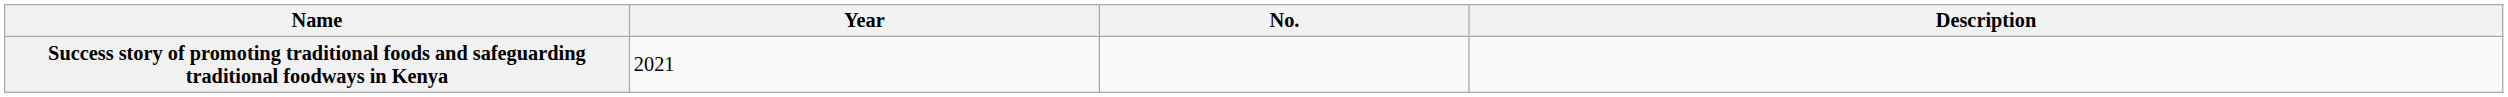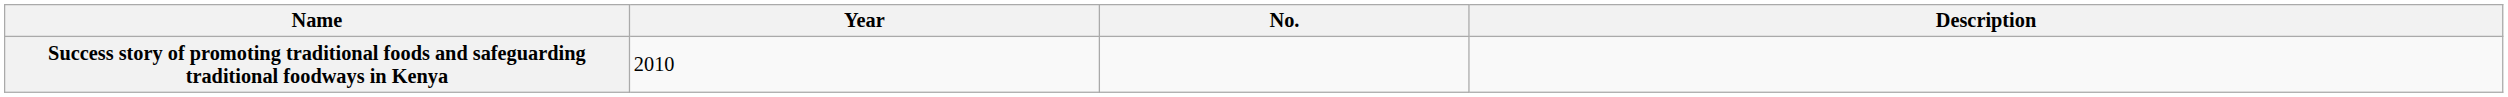(654, 64) 2021 -> (654, 64) 2010
